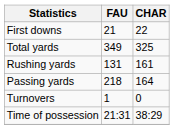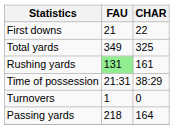(113, 64) no background -> (113, 64) lightgreen background
rows swapped: (40, 81) <-> (53, 115)
